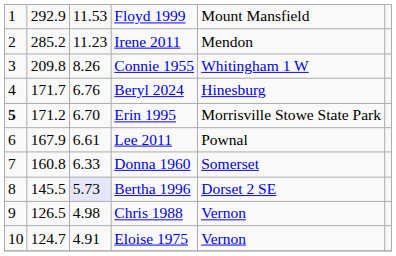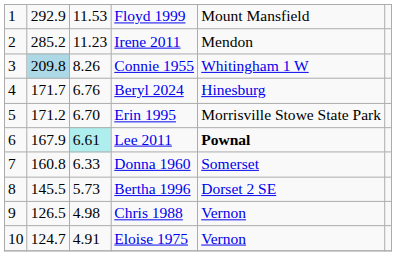(48, 66) no background -> (48, 66) lightblue background
(12, 115) bold -> (12, 115) normal
(86, 139) no background -> (86, 139) paleturquoise background
(224, 139) normal -> (226, 139) bold
(86, 189) lavender background -> (86, 189) no background
